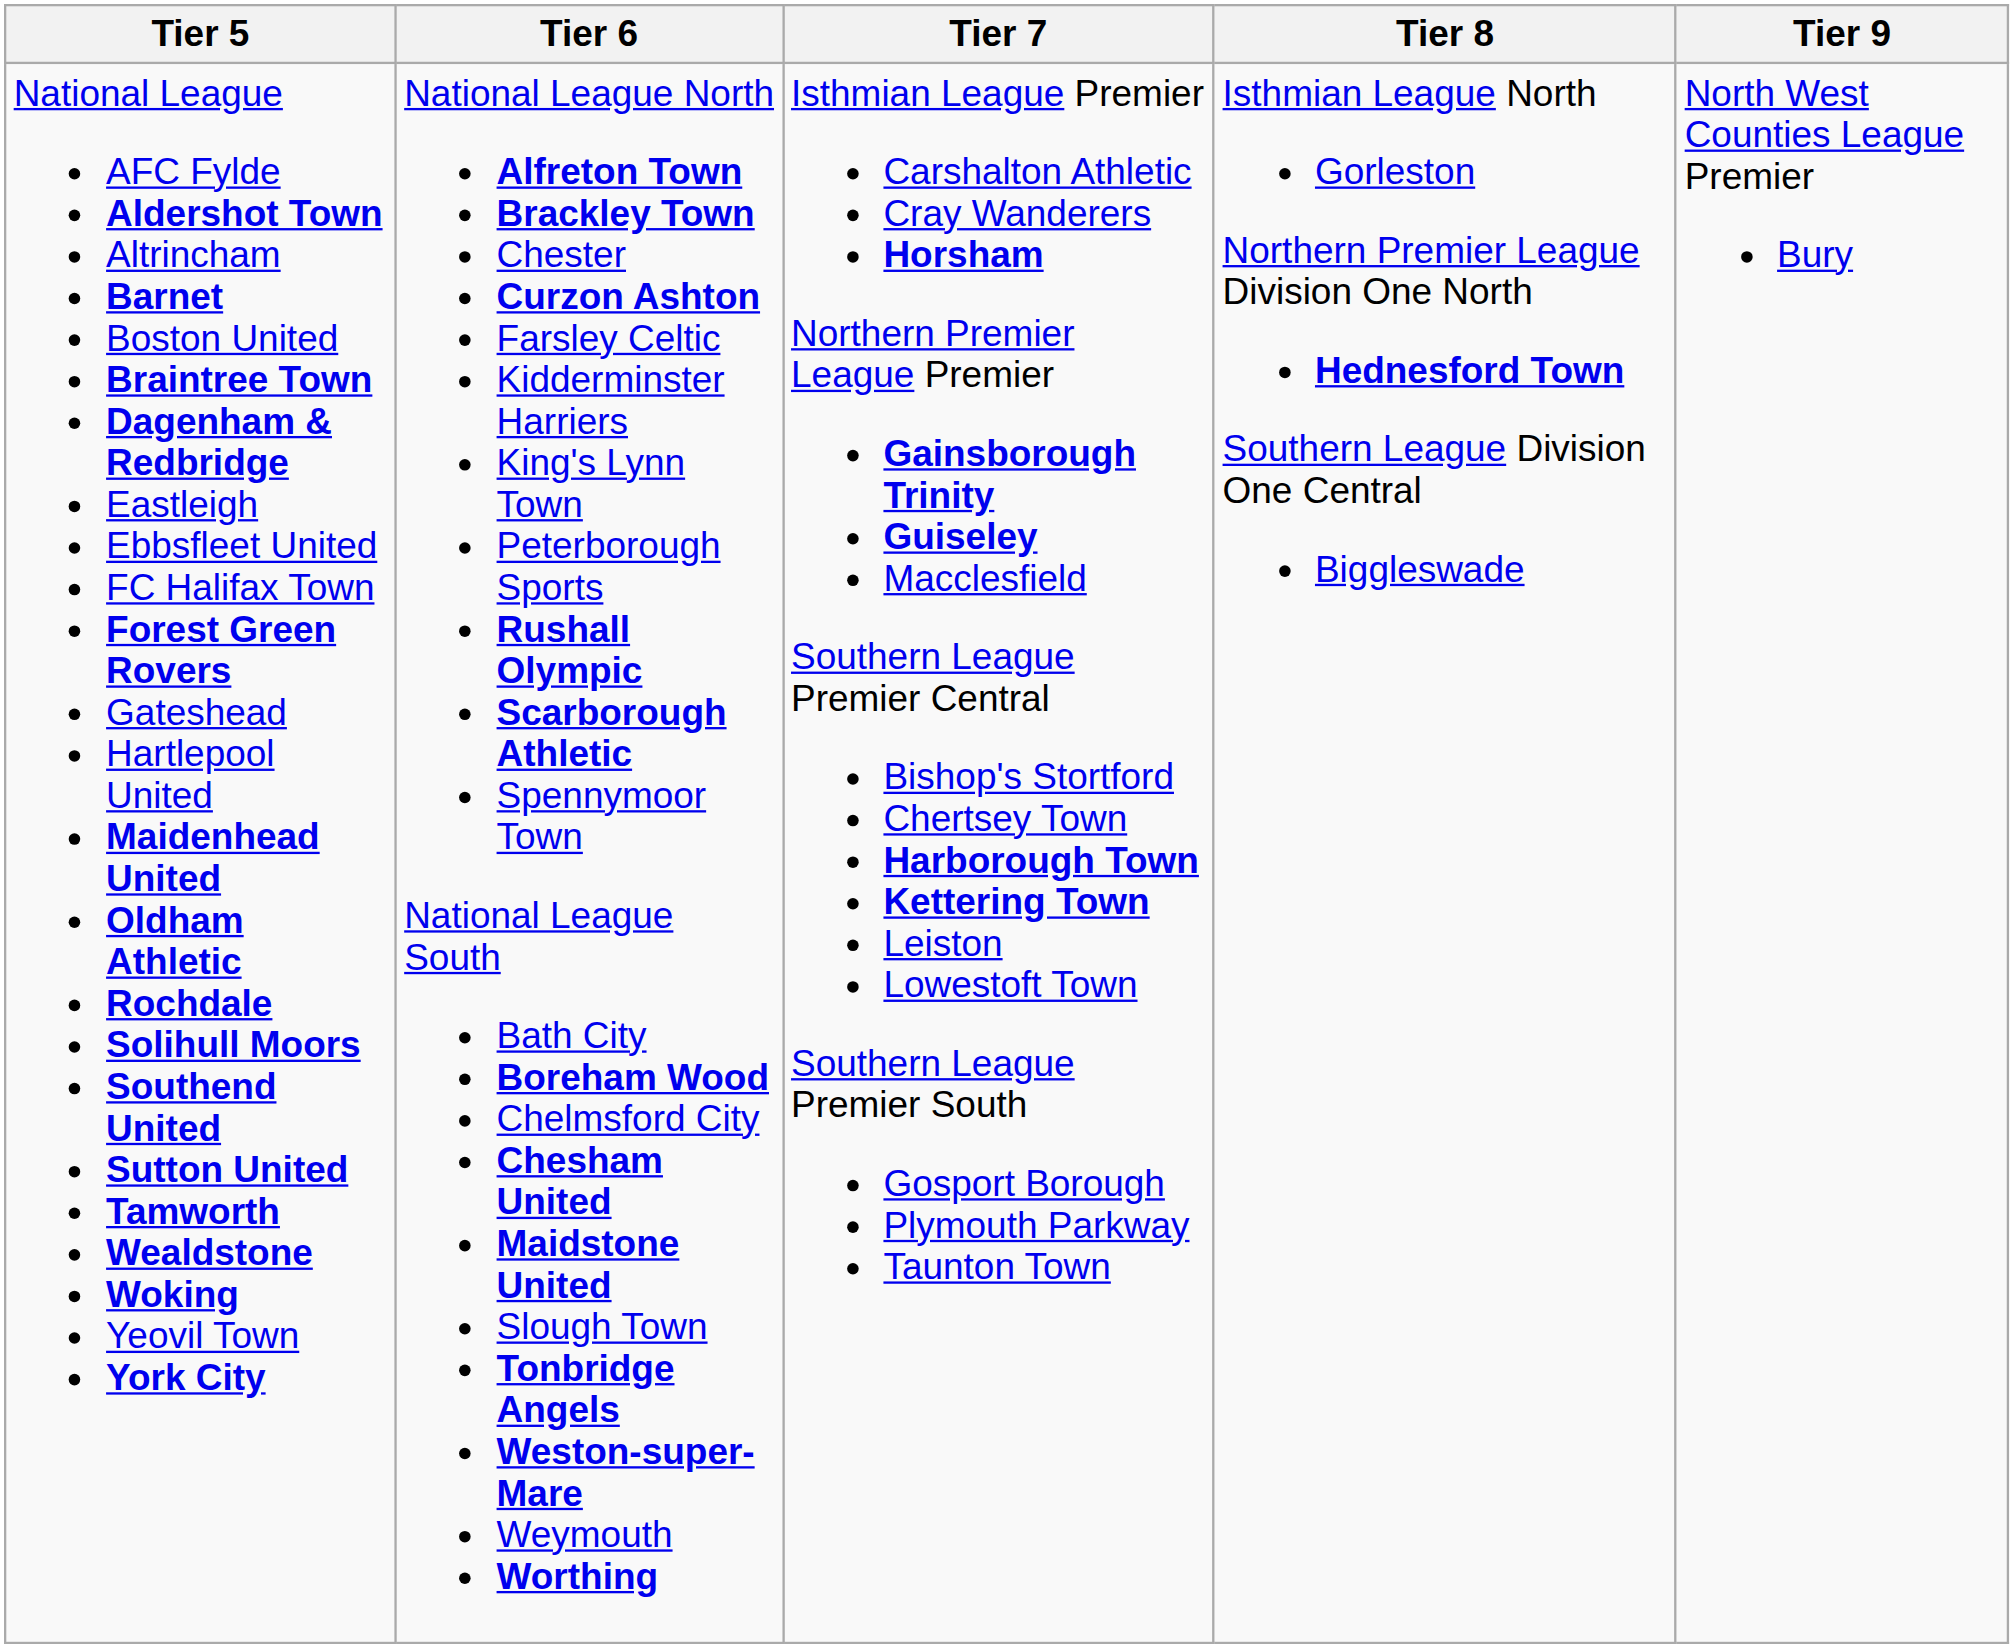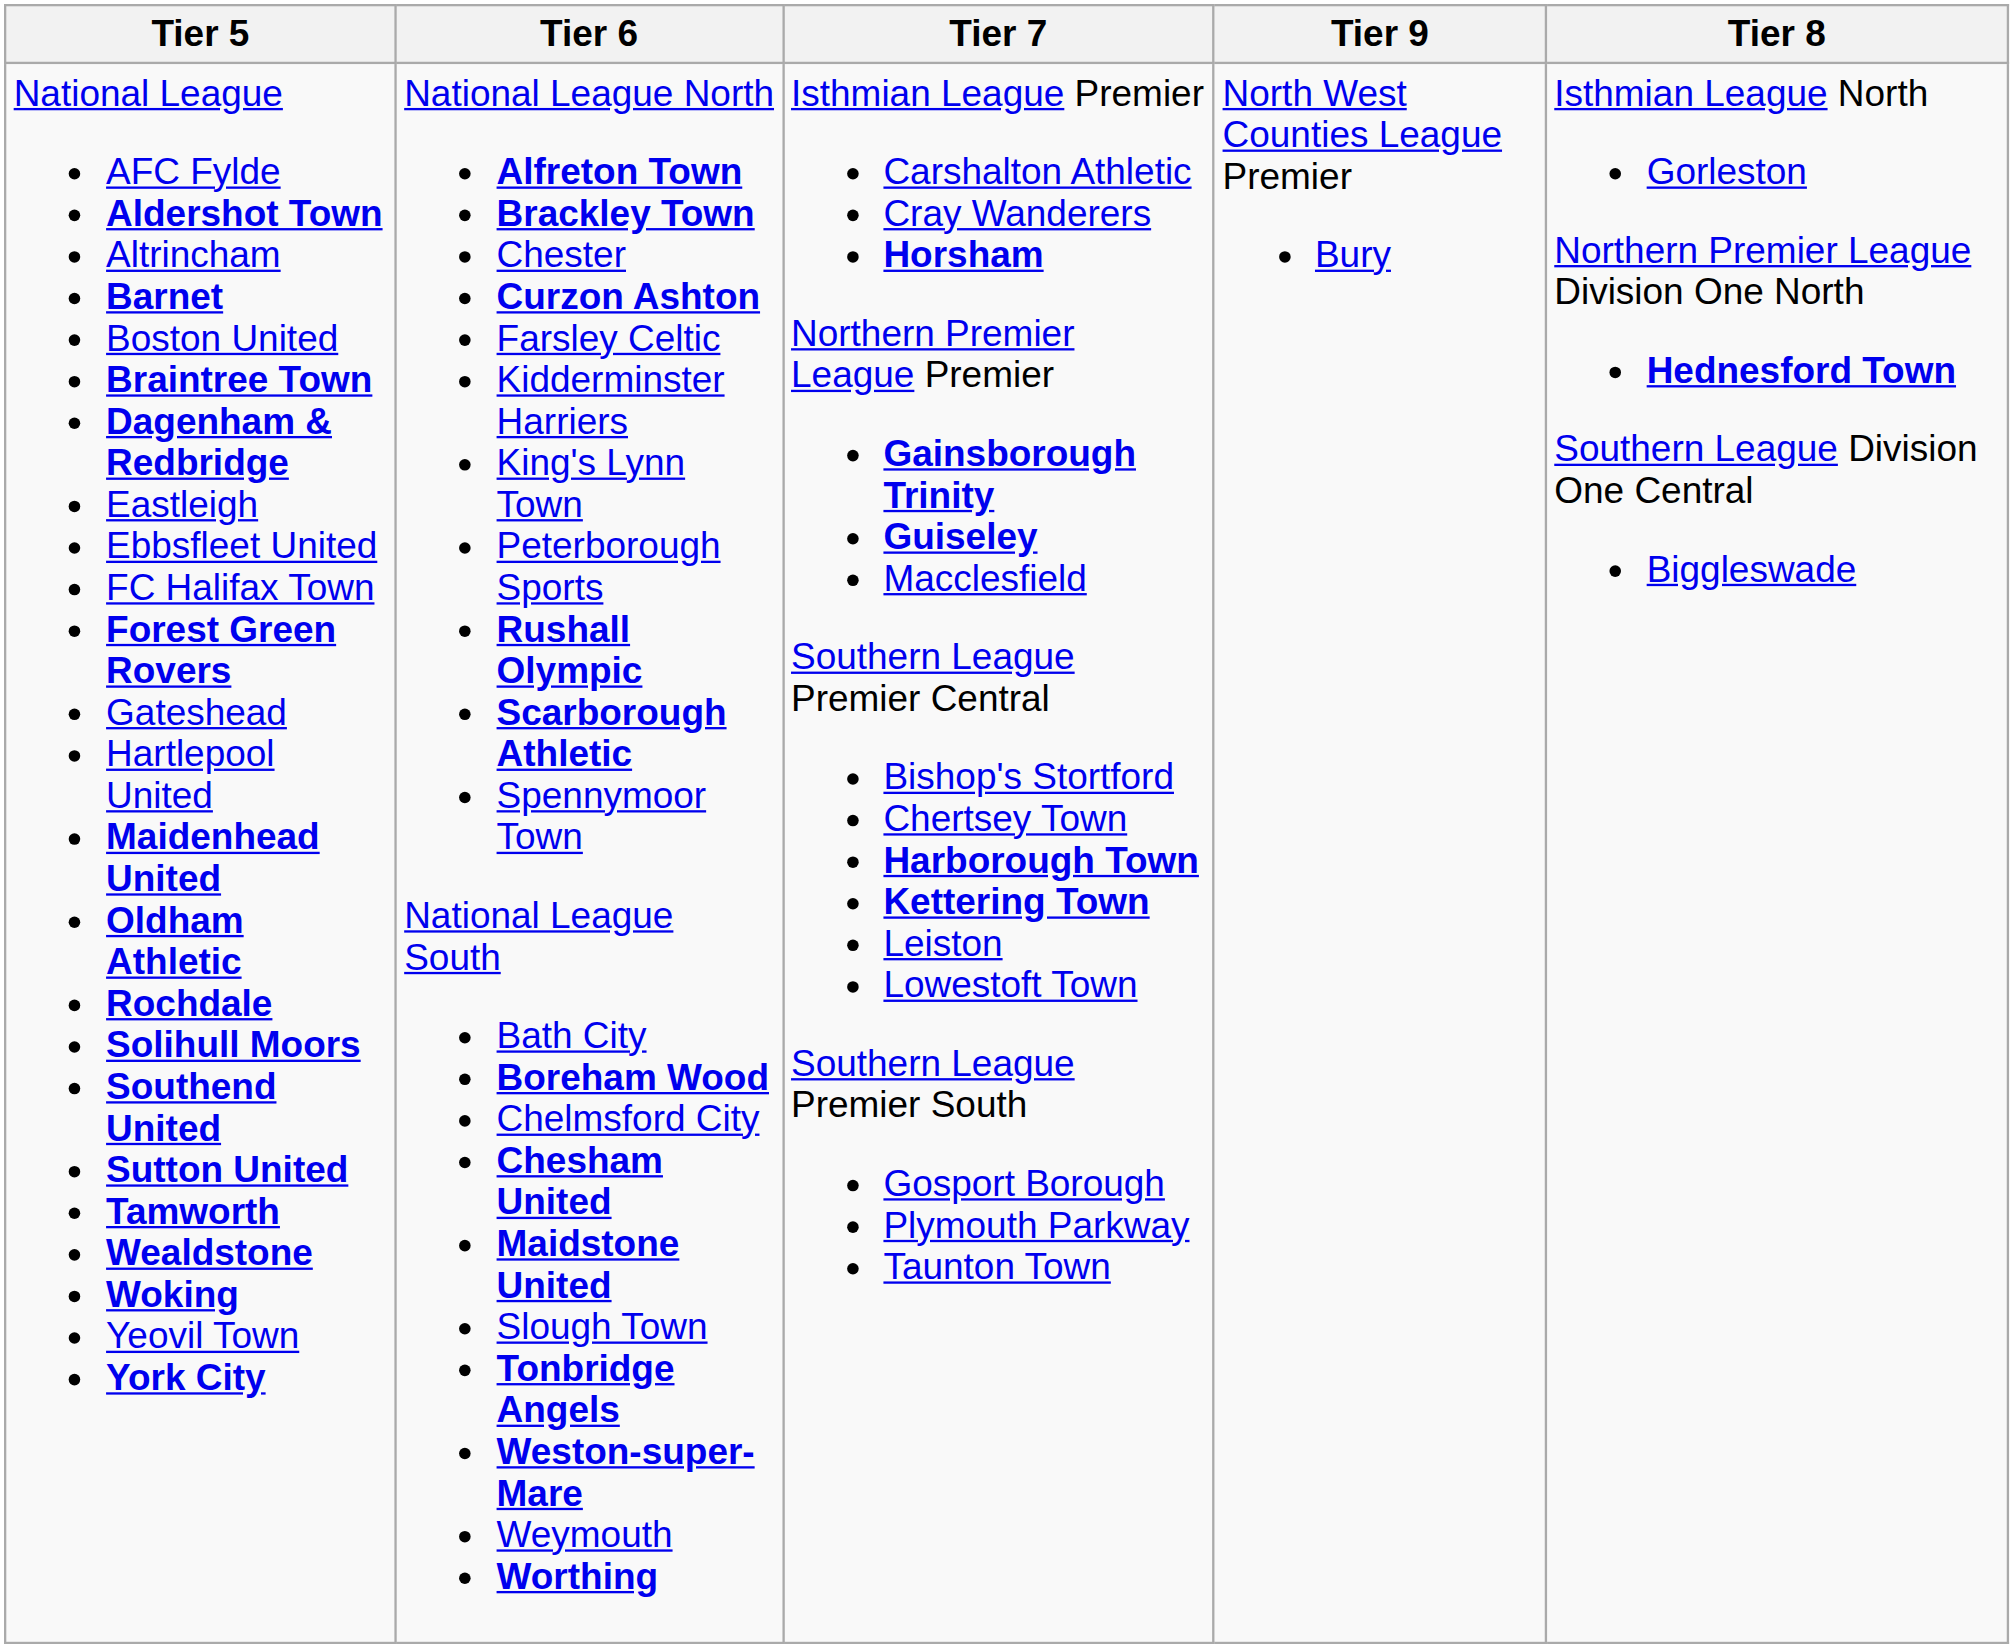columns swapped: (1445, 33) <-> (1842, 33)
